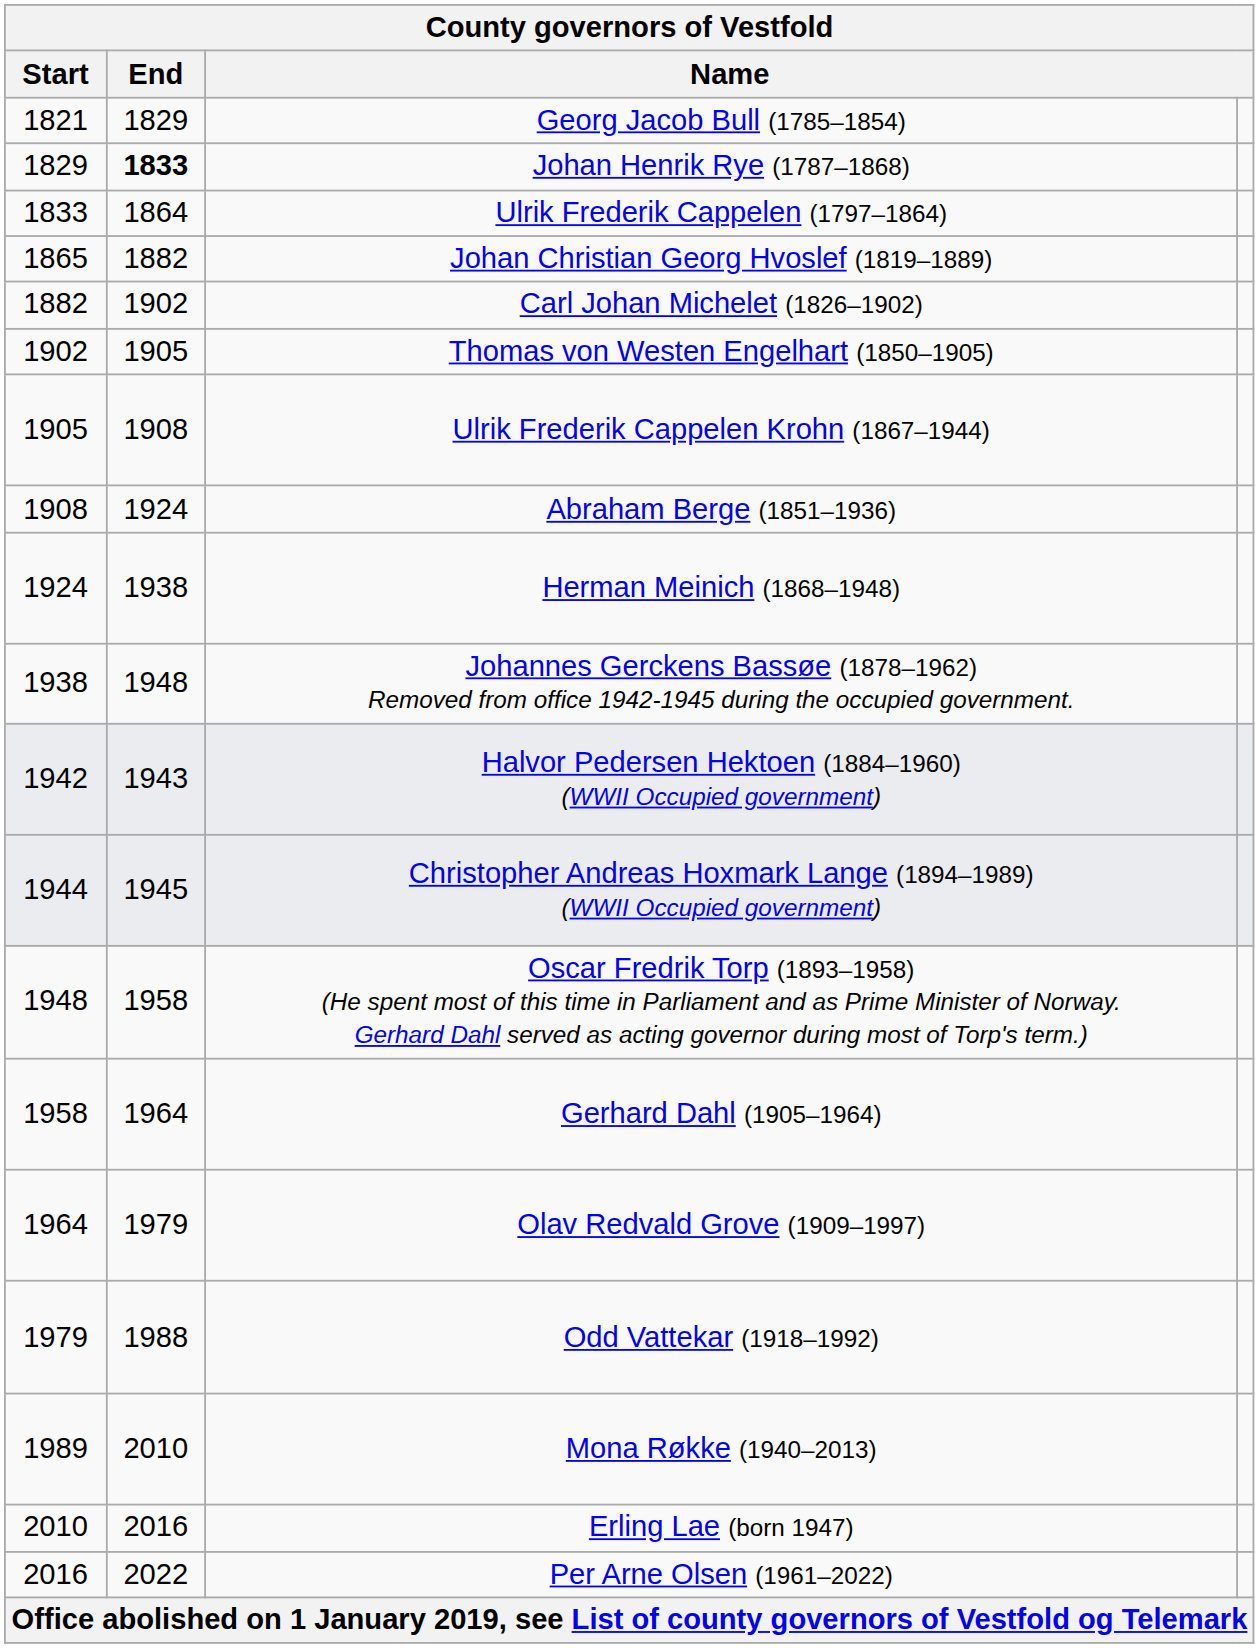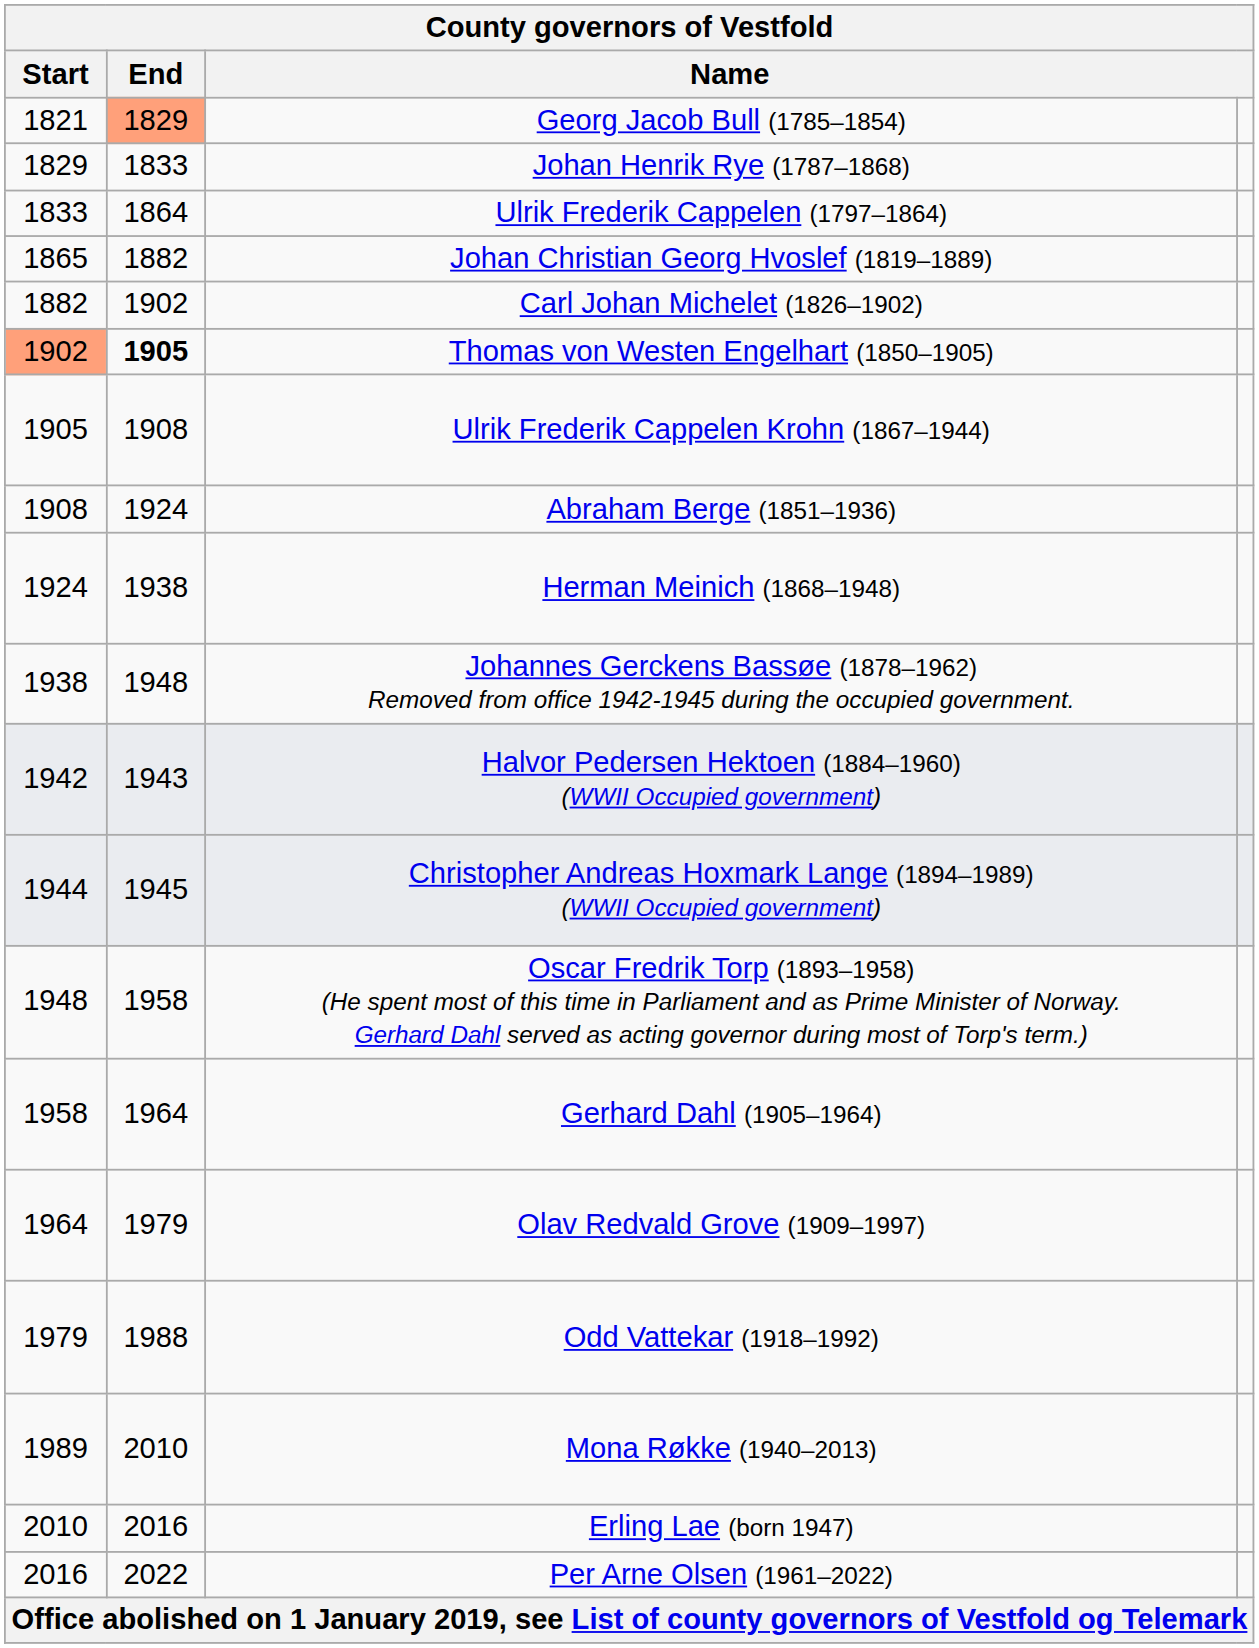(156, 119) no background -> (156, 119) lightsalmon background
(156, 166) bold -> (156, 166) normal
(56, 350) no background -> (56, 350) lightsalmon background
(156, 350) normal -> (156, 350) bold
